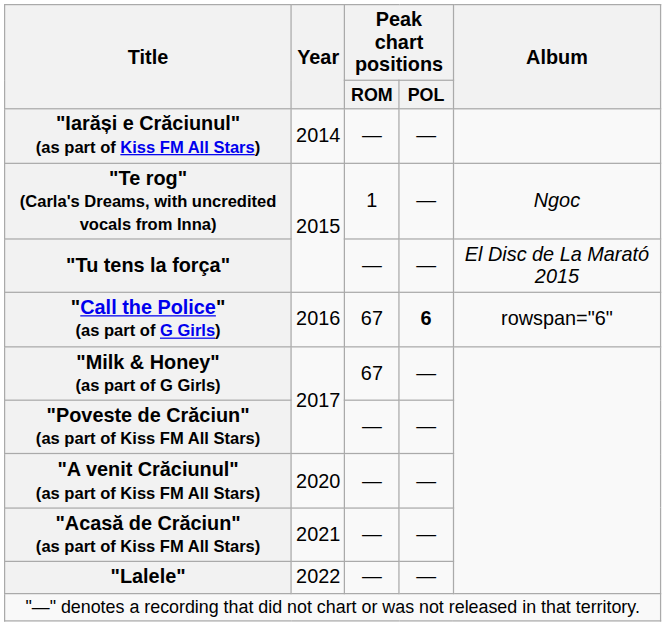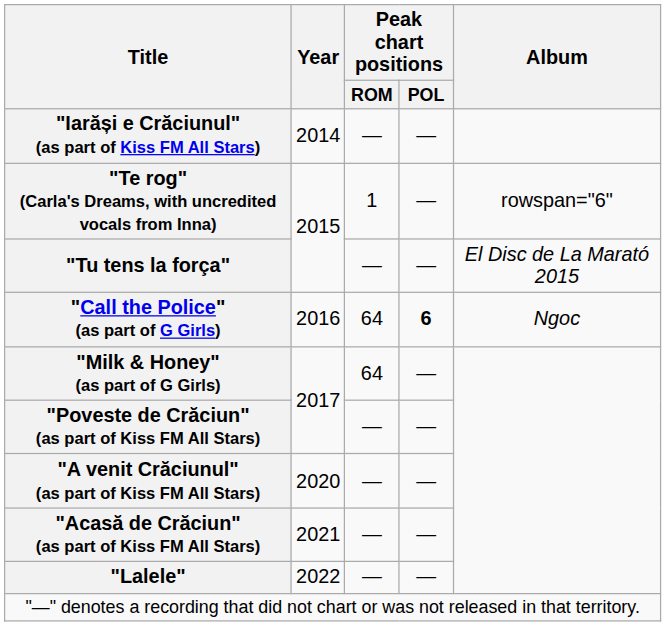(557, 200) Ngoc -> (557, 200) rowspan="6"
(372, 319) 67 -> (372, 319) 64
(557, 319) rowspan="6" -> (557, 319) Ngoc
(372, 373) 67 -> (372, 373) 64
